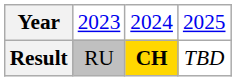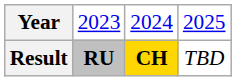(99, 57) normal -> (99, 57) bold
